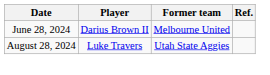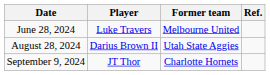(115, 29) Darius Brown II -> (124, 29) Luke Travers
(115, 45) Luke Travers -> (124, 45) Darius Brown II
+ row: (46, 62)
